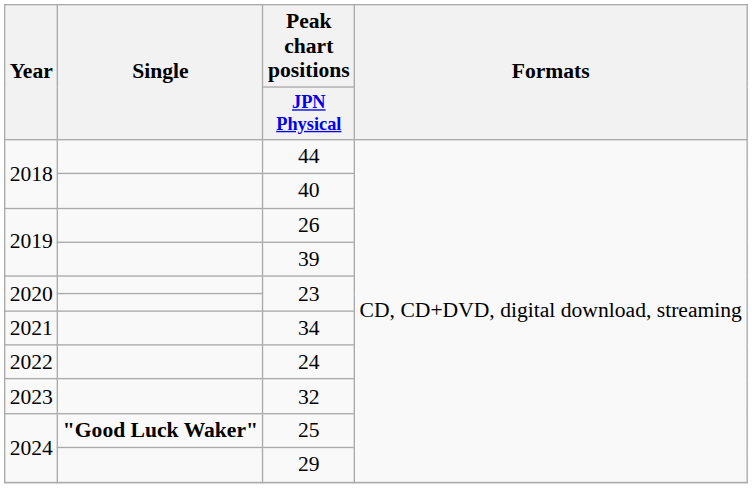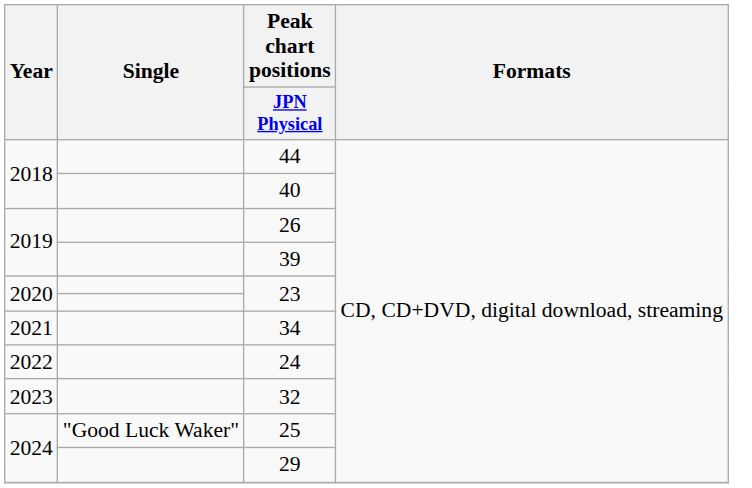(160, 430) bold -> (151, 430) normal
